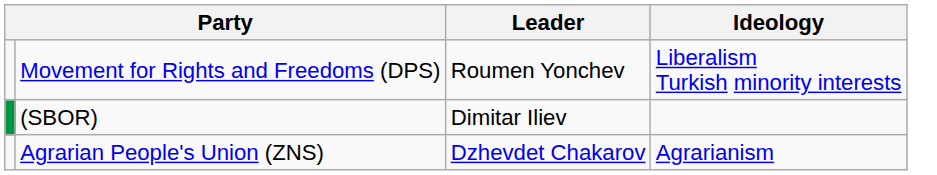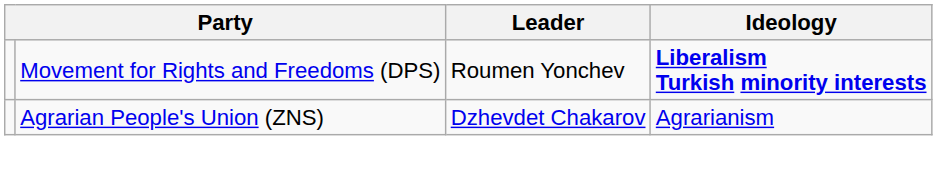(779, 70) normal -> (791, 70) bold
- row: (59, 118)
